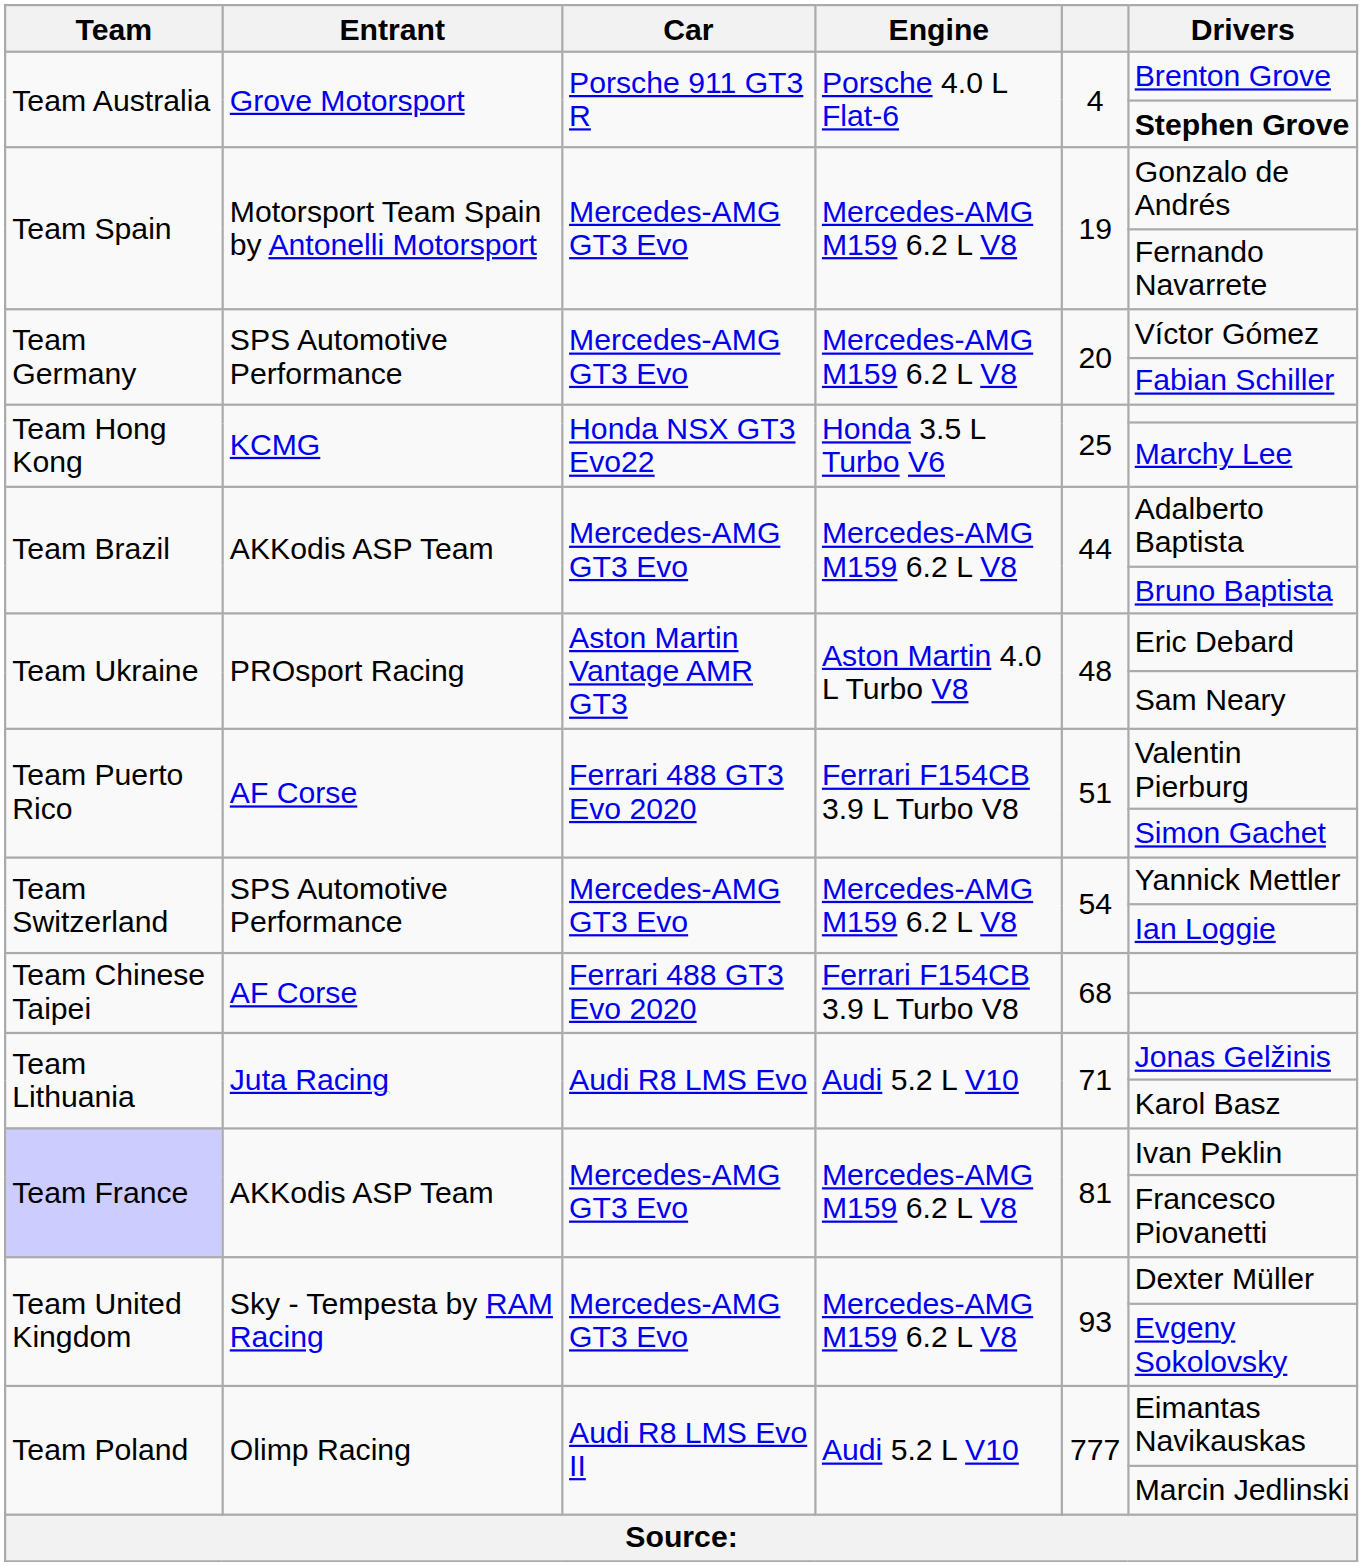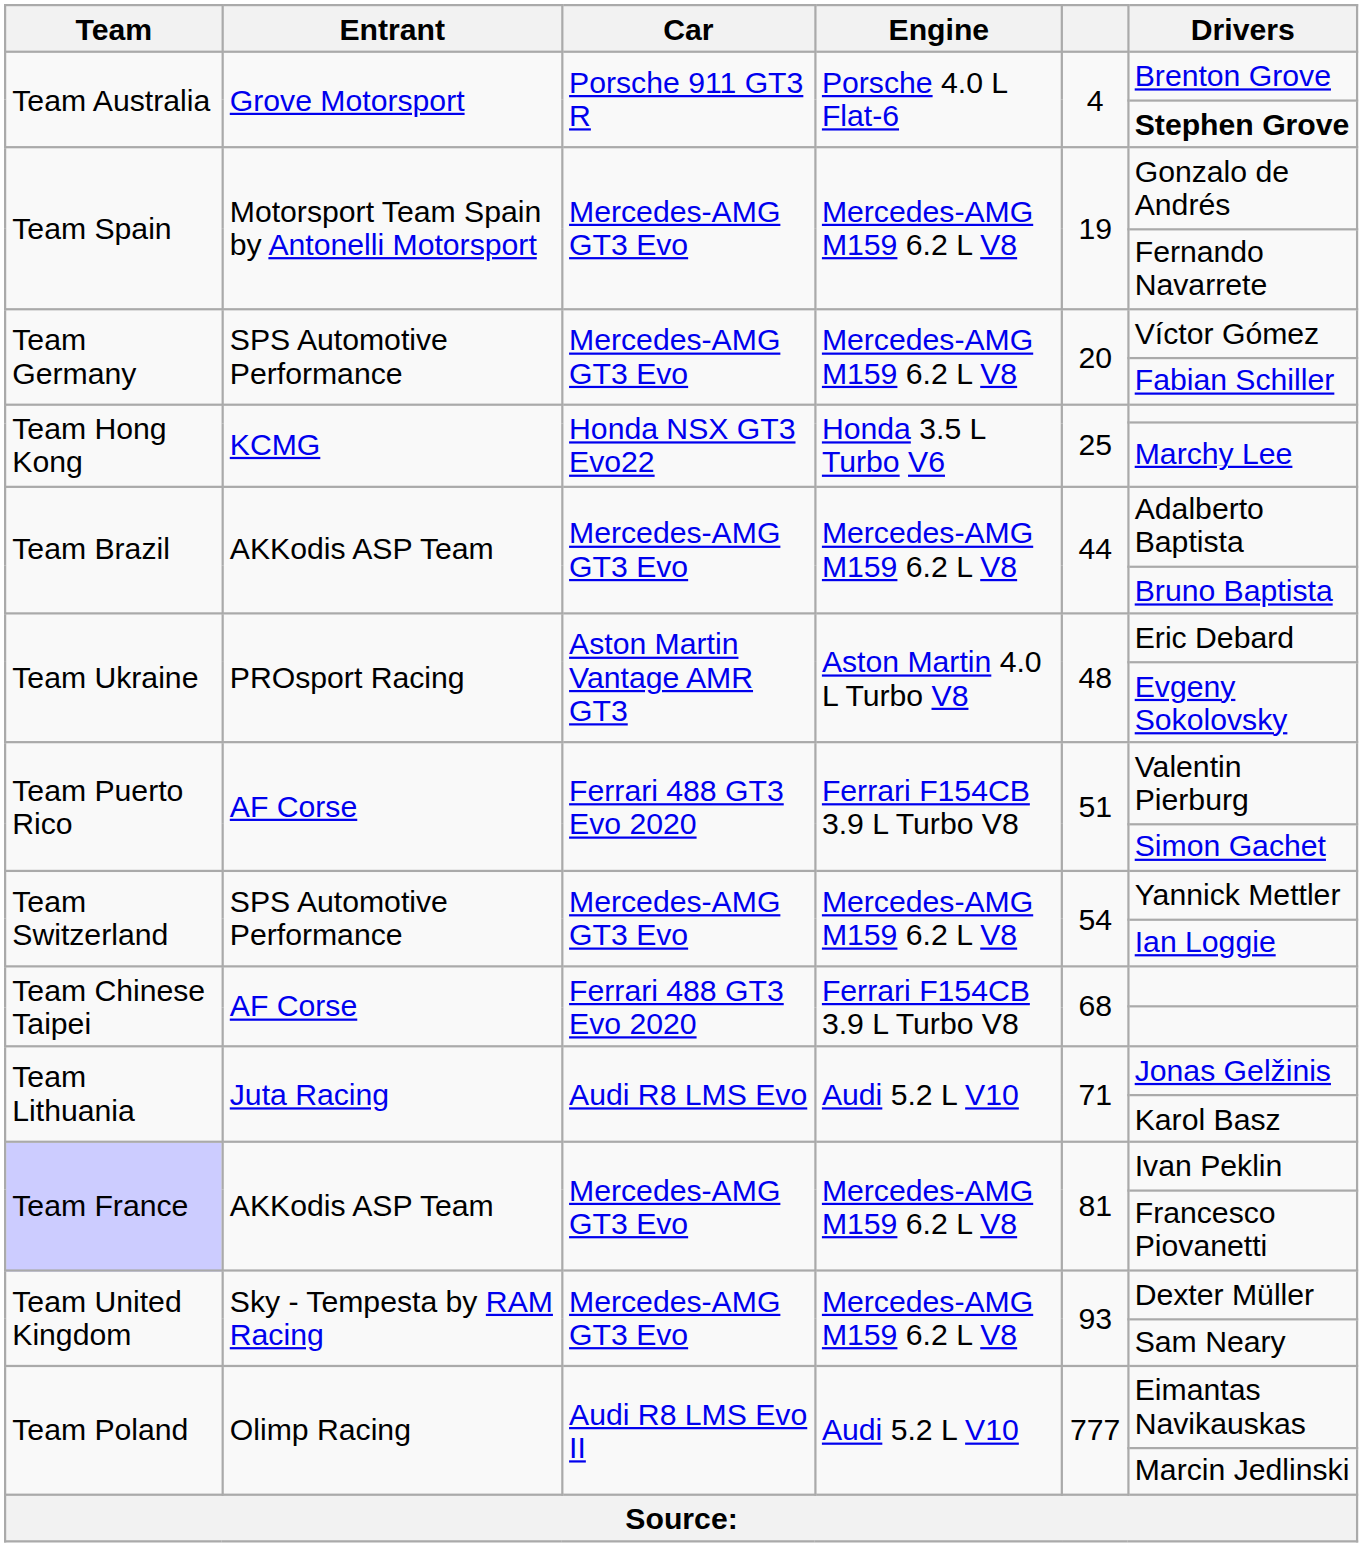(1210, 699) Sam Neary -> (1211, 702) Evgeny Sokolovsky
(1211, 1344) Evgeny Sokolovsky -> (1210, 1342) Sam Neary
